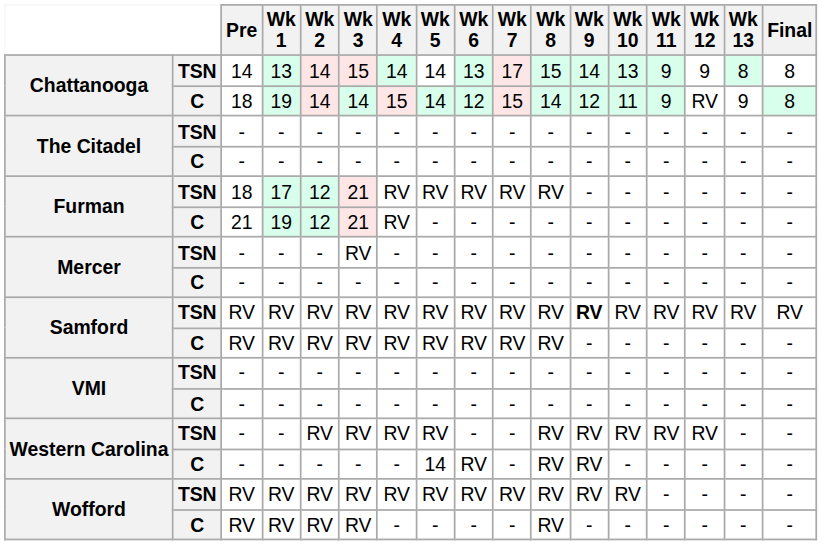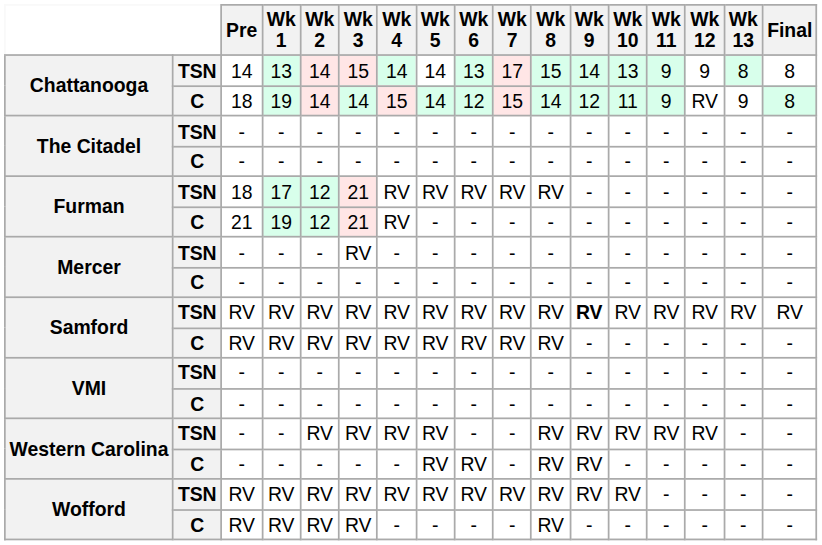(435, 464) 14 -> (435, 464) RV
